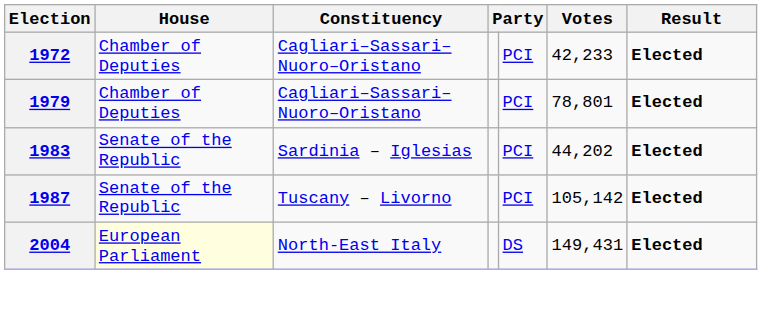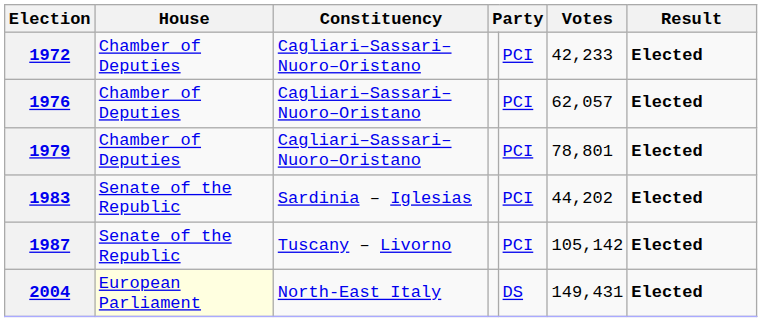+ row: (50, 104)
